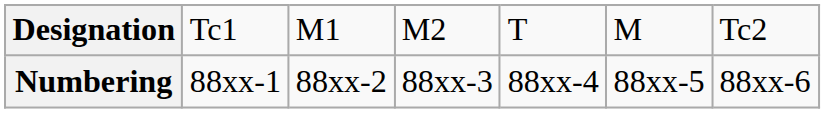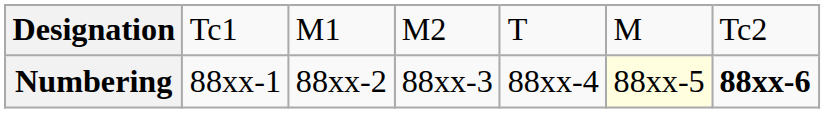(659, 81) no background -> (659, 81) lightyellow background
(765, 81) normal -> (765, 81) bold
